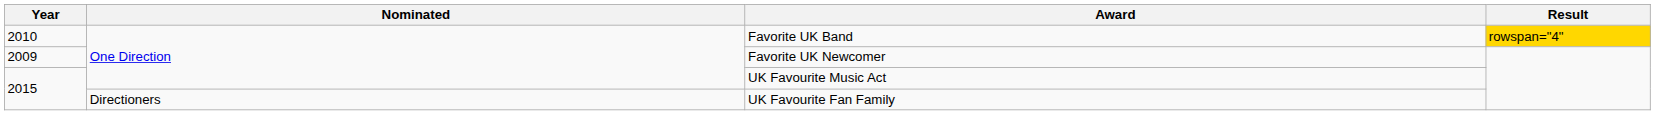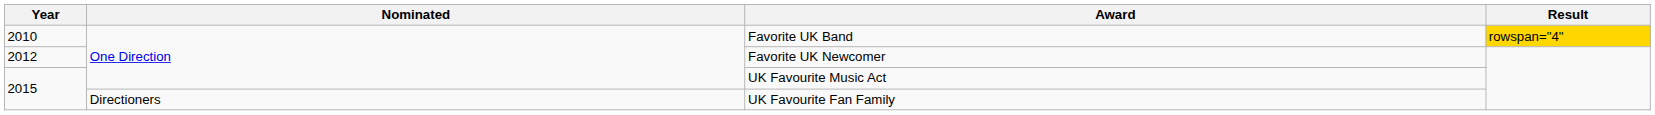(22, 57) 2009 -> (22, 57) 2012
